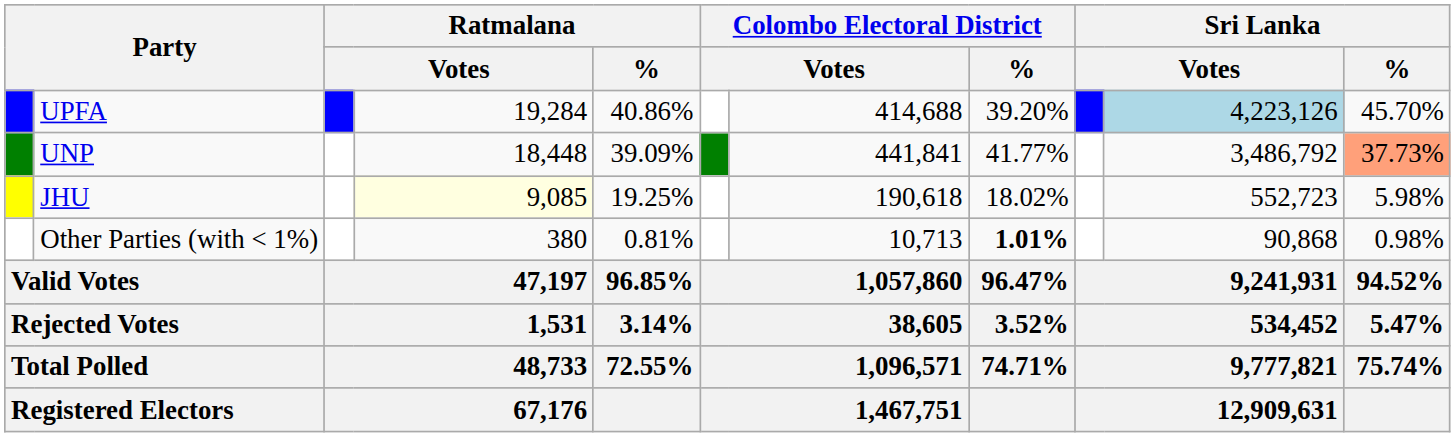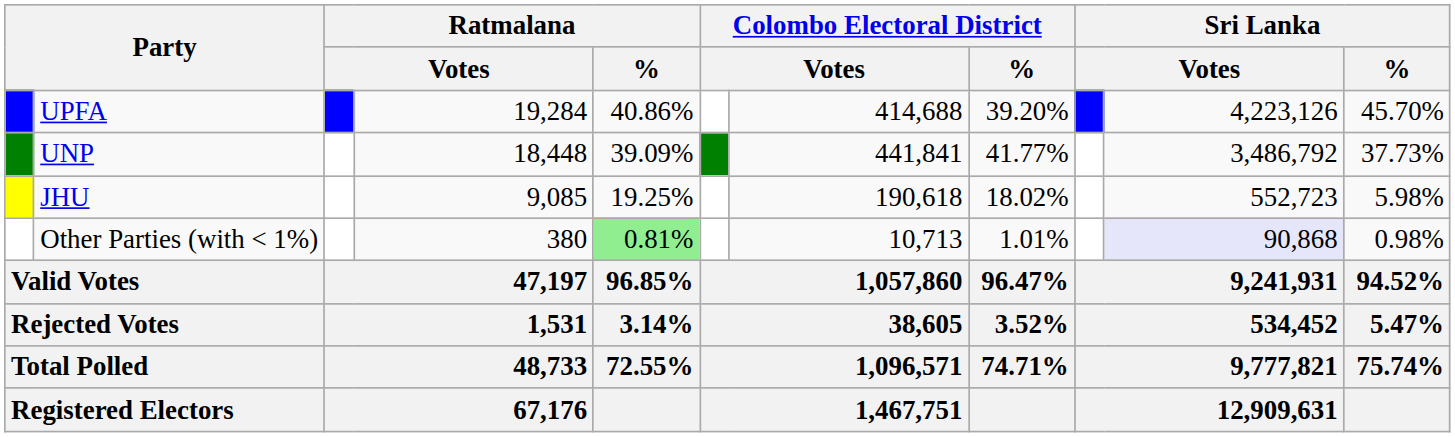(1284, 111) lightblue background -> (1284, 111) no background
(1403, 153) lightsalmon background -> (1403, 153) no background
(557, 196) lightyellow background -> (557, 196) no background
(659, 238) no background -> (659, 238) lightgreen background
(1032, 238) bold -> (1034, 238) normal
(1301, 238) no background -> (1301, 238) lavender background
